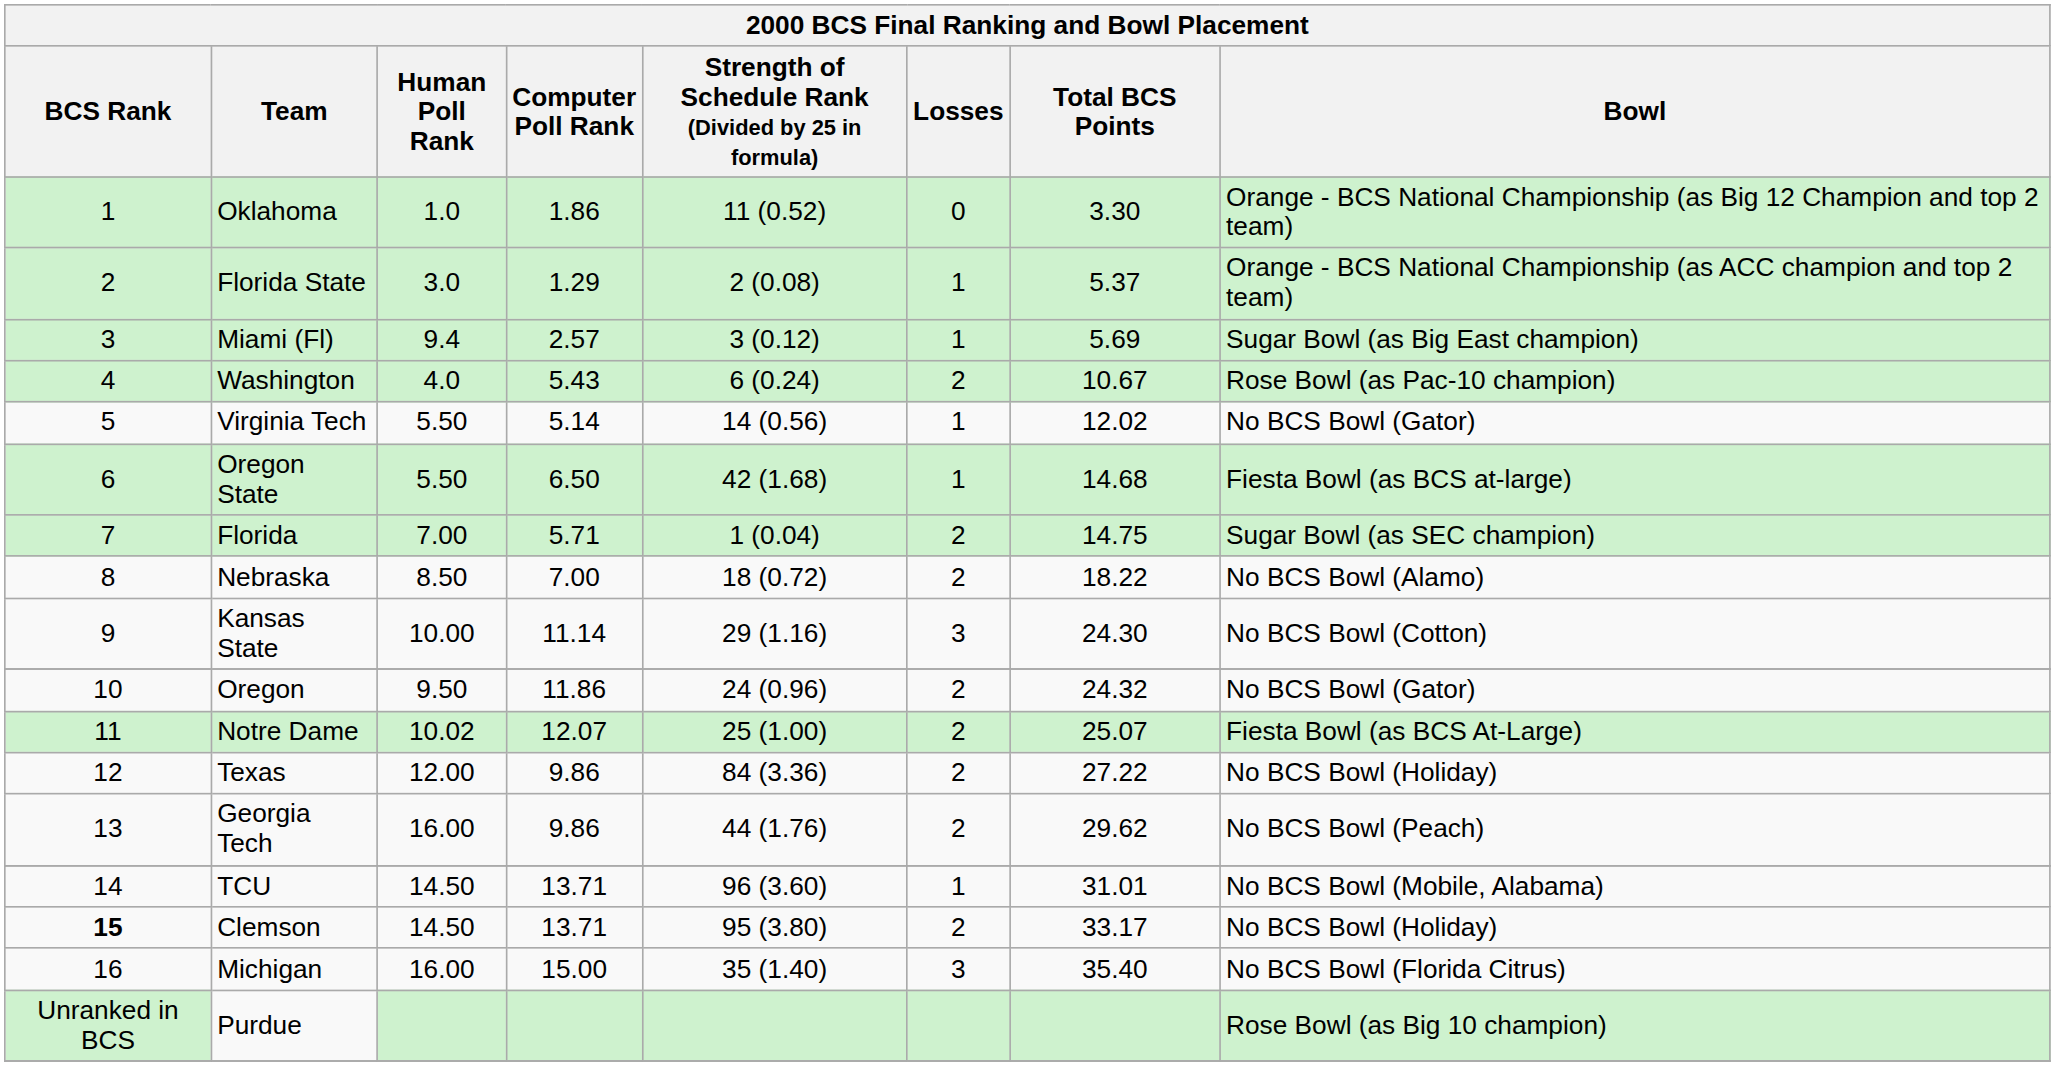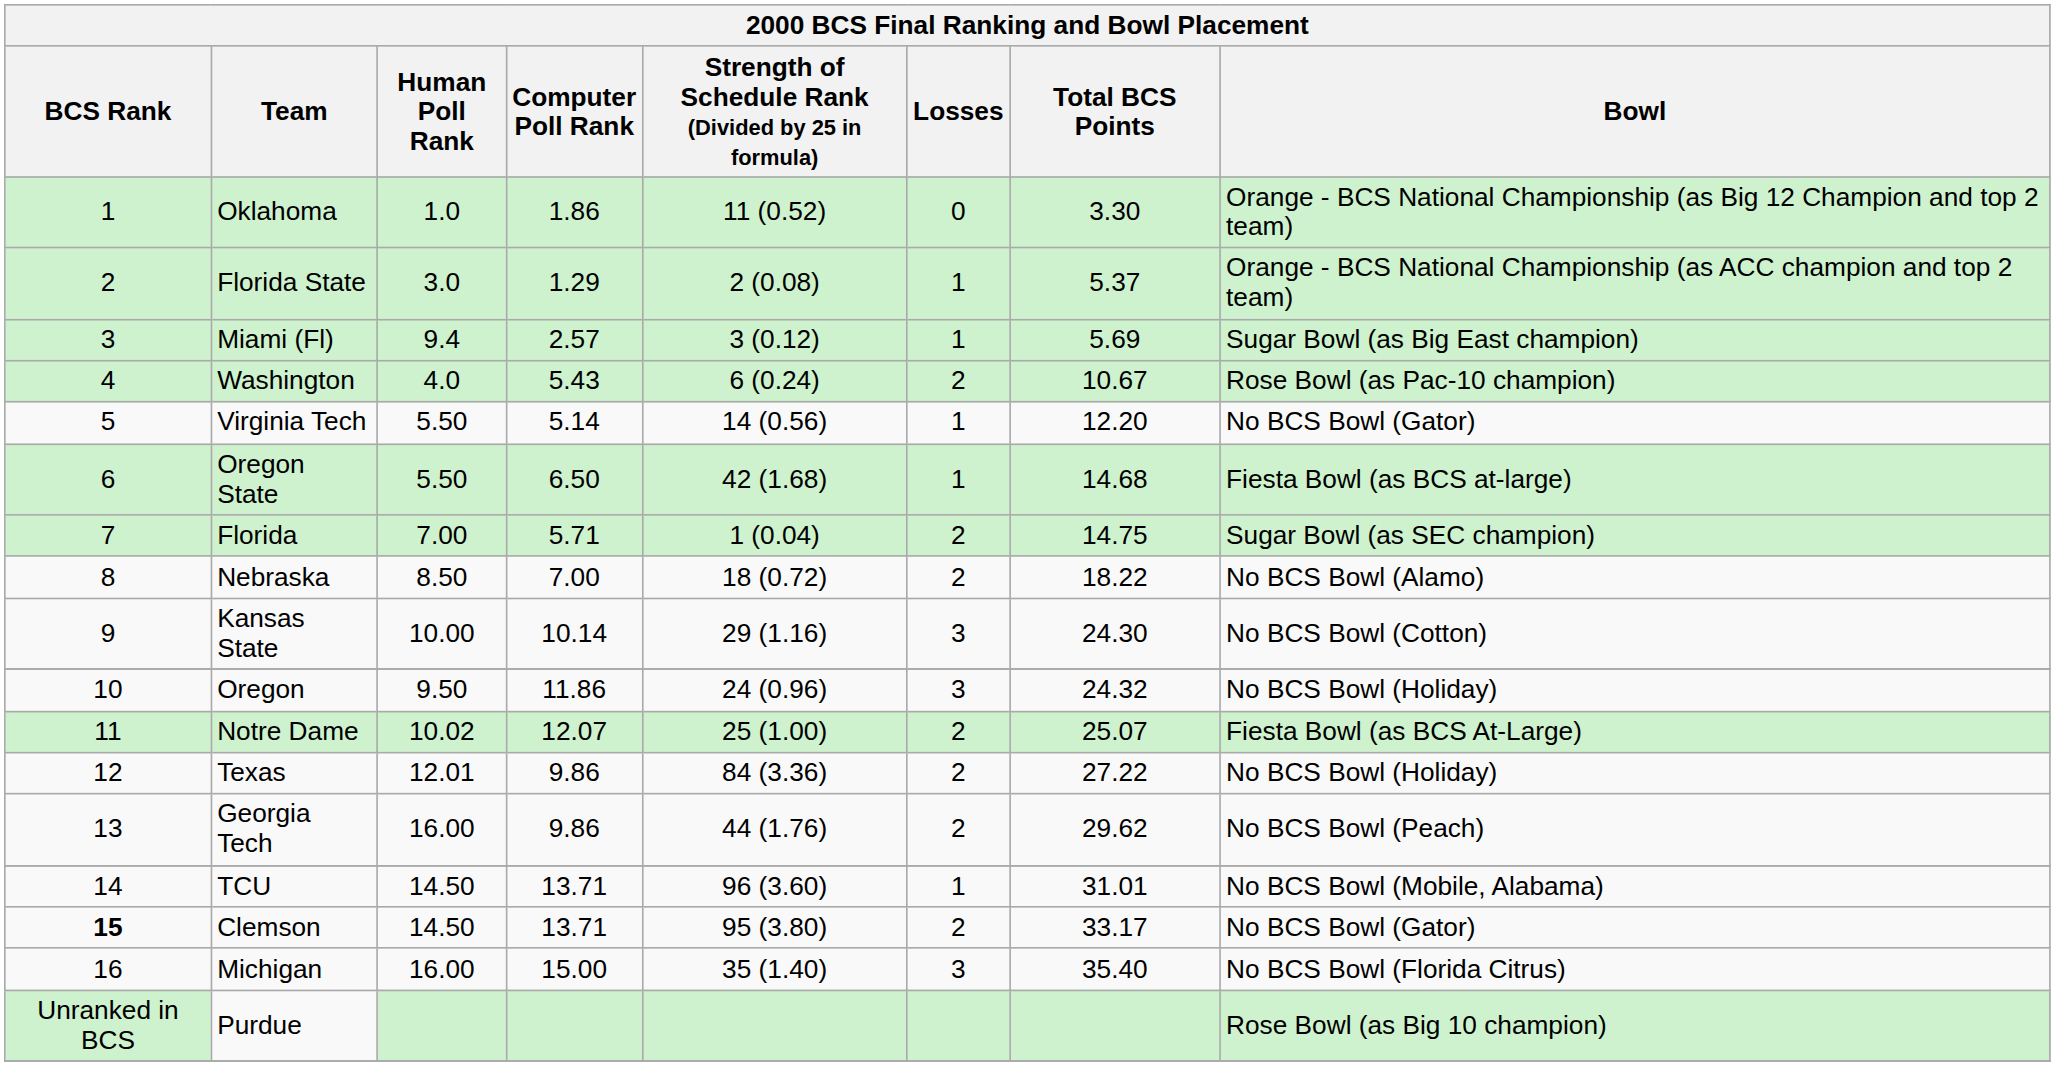(1115, 422) 12.02 -> (1115, 422) 12.20
(574, 633) 11.14 -> (574, 633) 10.14
(958, 689) 2 -> (958, 689) 3
(1351, 689) No BCS Bowl (Gator) -> (1362, 689) No BCS Bowl (Holiday)
(442, 772) 12.00 -> (442, 772) 12.01
(1362, 927) No BCS Bowl (Holiday) -> (1351, 927) No BCS Bowl (Gator)
